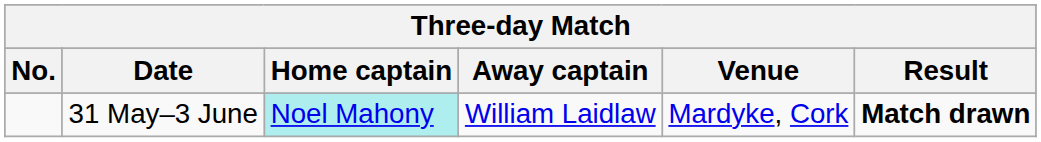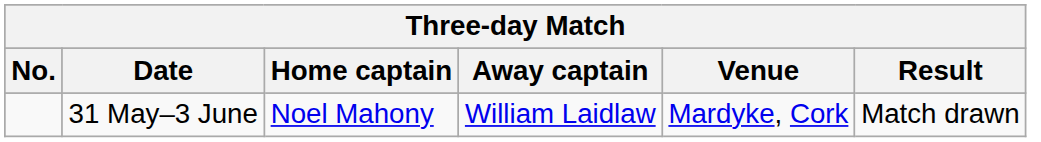(352, 114) paleturquoise background -> (352, 114) no background
(946, 114) bold -> (940, 114) normal
